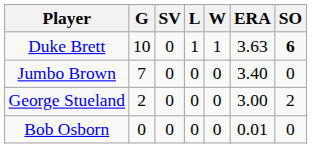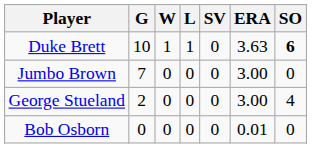columns swapped: (217, 18) <-> (170, 18)
(252, 73) 3.40 -> (252, 73) 3.00
(290, 101) 2 -> (290, 101) 4
